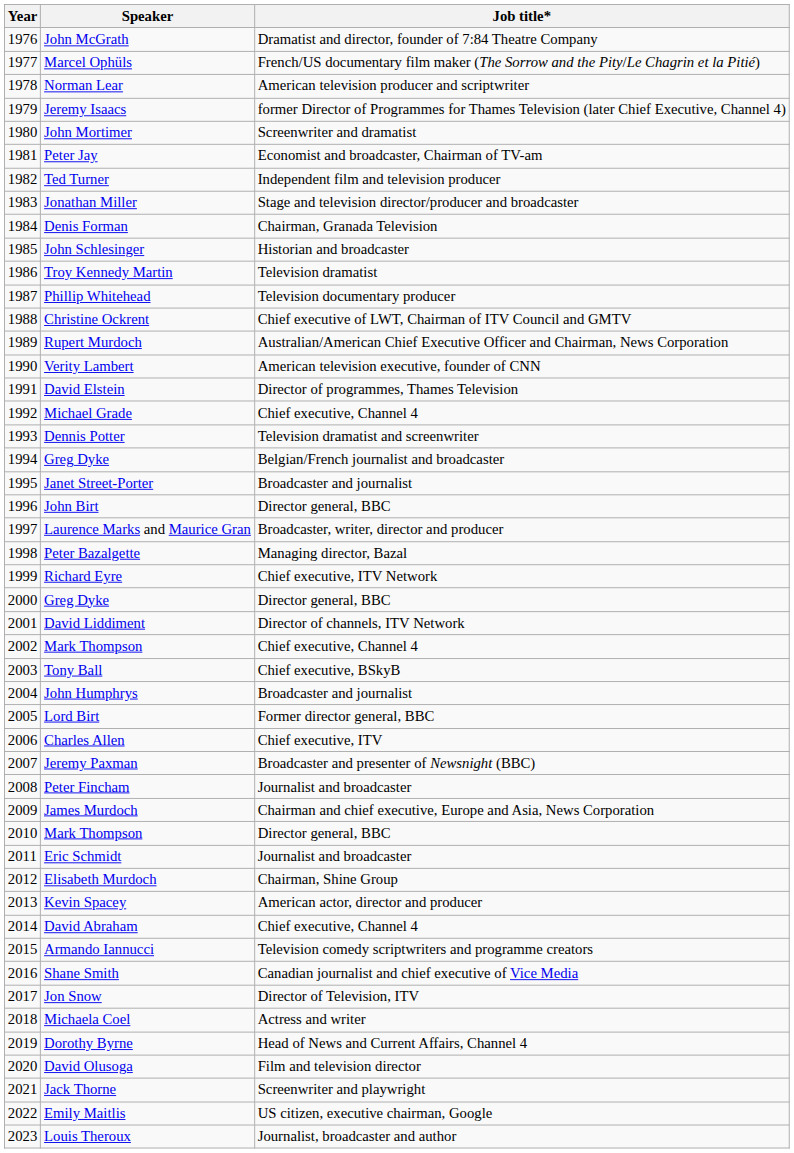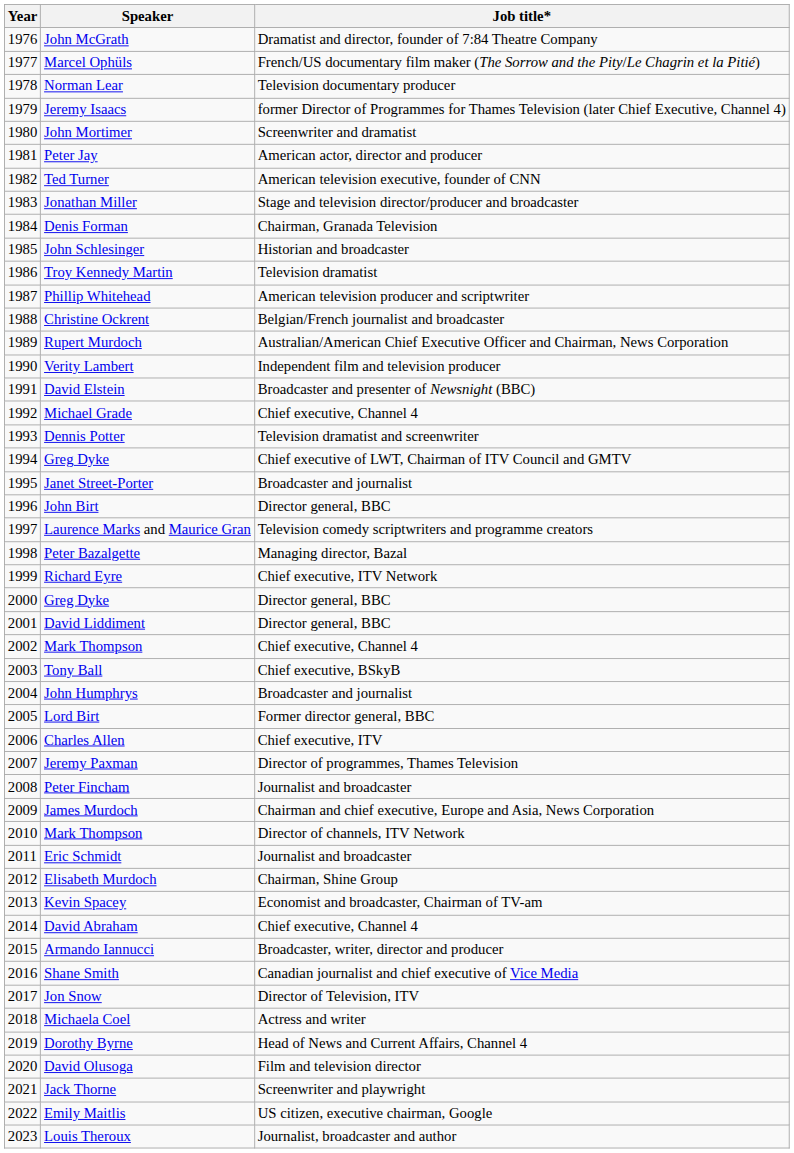(393, 86) American television producer and scriptwriter -> (356, 86) Television documentary producer
(400, 156) Economist and broadcaster, Chairman of TV-am -> (370, 156) American actor, director and producer
(379, 179) Independent film and television producer -> (399, 179) American television executive, founder of CNN
(356, 296) Television documentary producer -> (393, 296) American television producer and scriptwriter
(444, 319) Chief executive of LWT, Chairman of ITV Council and GMTV -> (381, 319) Belgian/French journalist and broadcaster
(399, 366) American television executive, founder of CNN -> (379, 366) Independent film and television producer
(388, 389) Director of programmes, Thames Television -> (396, 389) Broadcaster and presenter of Newsnight (BBC)
(381, 459) Belgian/French journalist and broadcaster -> (444, 459) Chief executive of LWT, Chairman of ITV Council and GMTV
(381, 529) Broadcaster, writer, director and producer -> (425, 529) Television comedy scriptwriters and programme creators
(361, 623) Director of channels, ITV Network -> (324, 623) Director general, BBC
(396, 763) Broadcaster and presenter of Newsnight (BBC) -> (388, 763) Director of programmes, Thames Television
(324, 833) Director general, BBC -> (361, 833) Director of channels, ITV Network
(370, 903) American actor, director and producer -> (400, 903) Economist and broadcaster, Chairman of TV-am
(425, 949) Television comedy scriptwriters and programme creators -> (381, 949) Broadcaster, writer, director and producer
